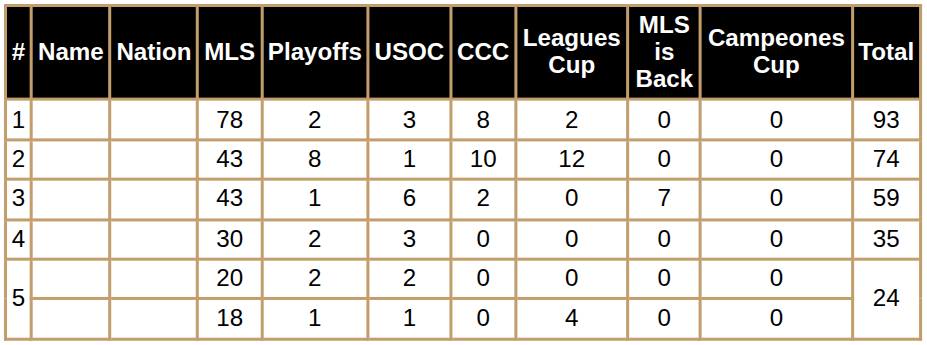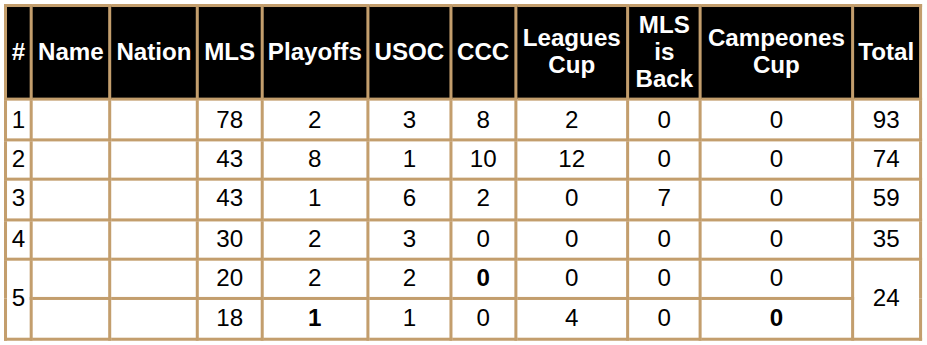(483, 278) normal -> (483, 278) bold
(315, 318) normal -> (315, 318) bold
(776, 318) normal -> (776, 318) bold
